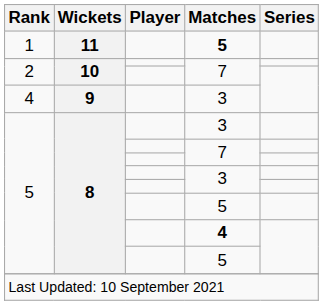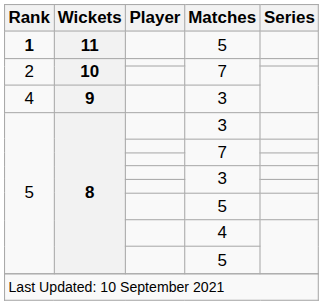(29, 44) normal -> (29, 44) bold
(222, 44) bold -> (222, 44) normal
(222, 233) bold -> (222, 233) normal
